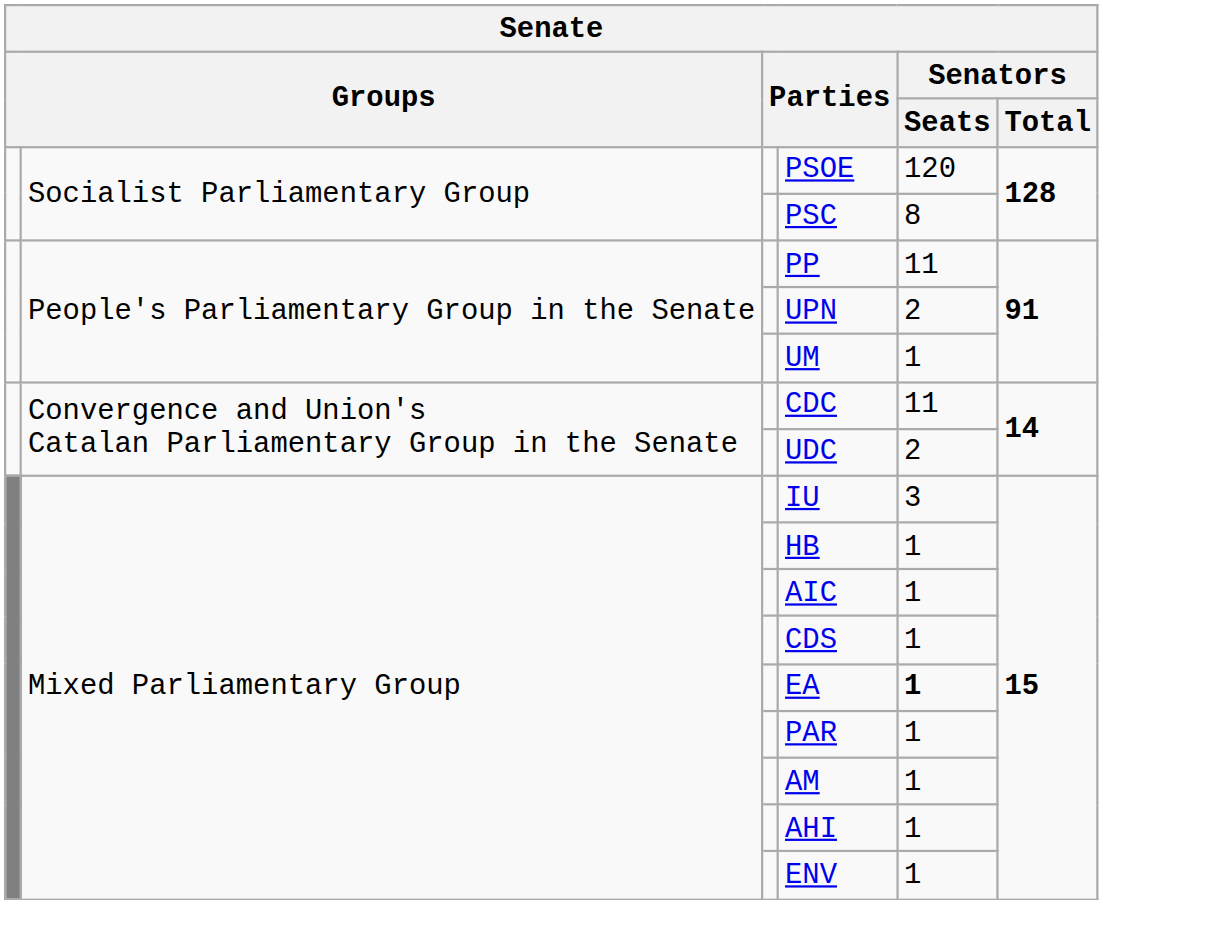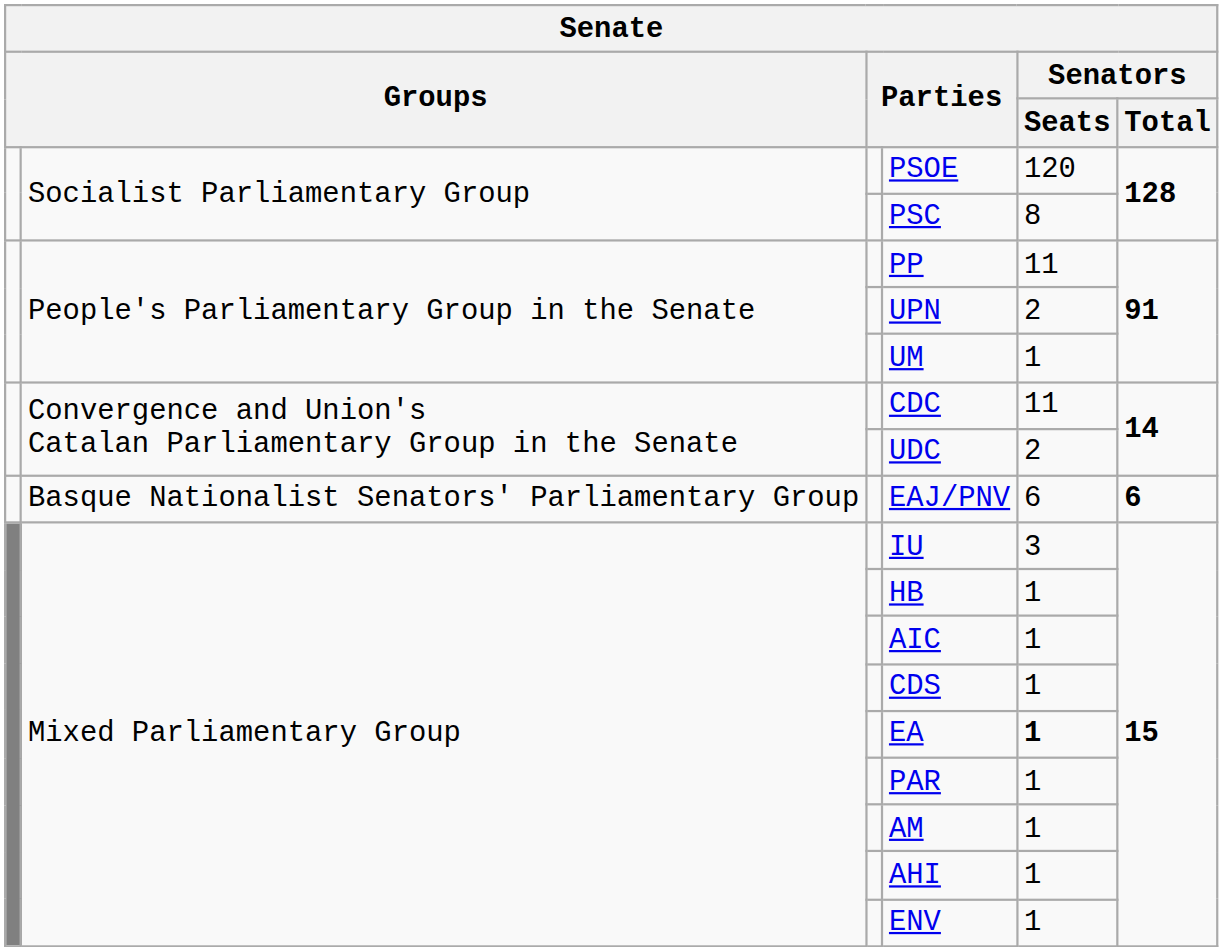+ row: (950, 499)
